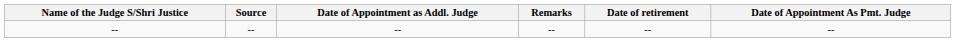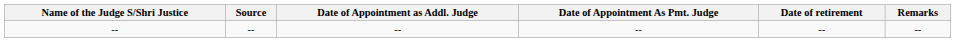columns swapped: (831, 12) <-> (552, 12)
